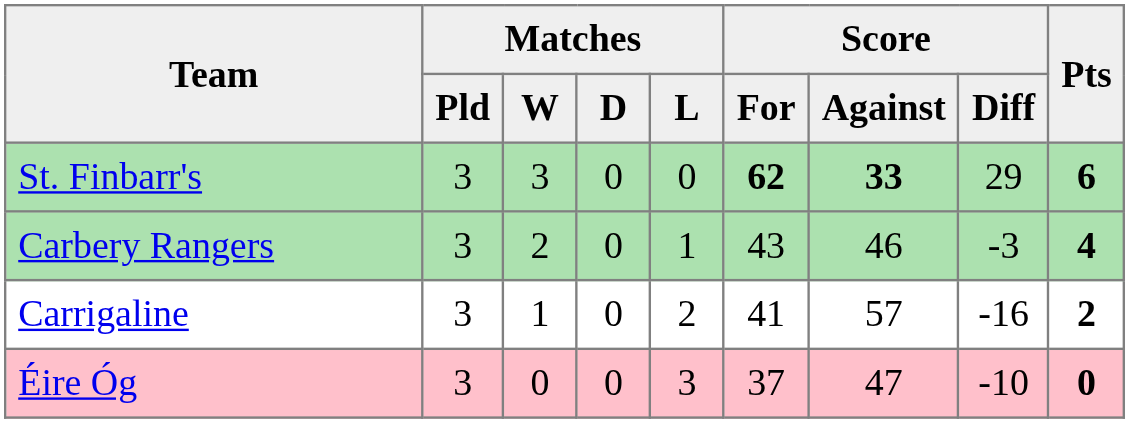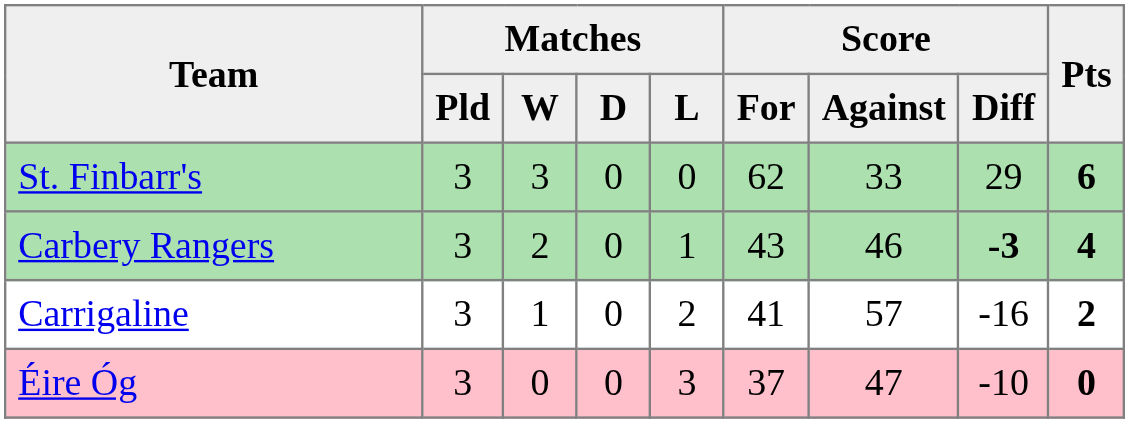(766, 176) bold -> (766, 176) normal
(884, 176) bold -> (884, 176) normal
(1004, 245) normal -> (1004, 245) bold
